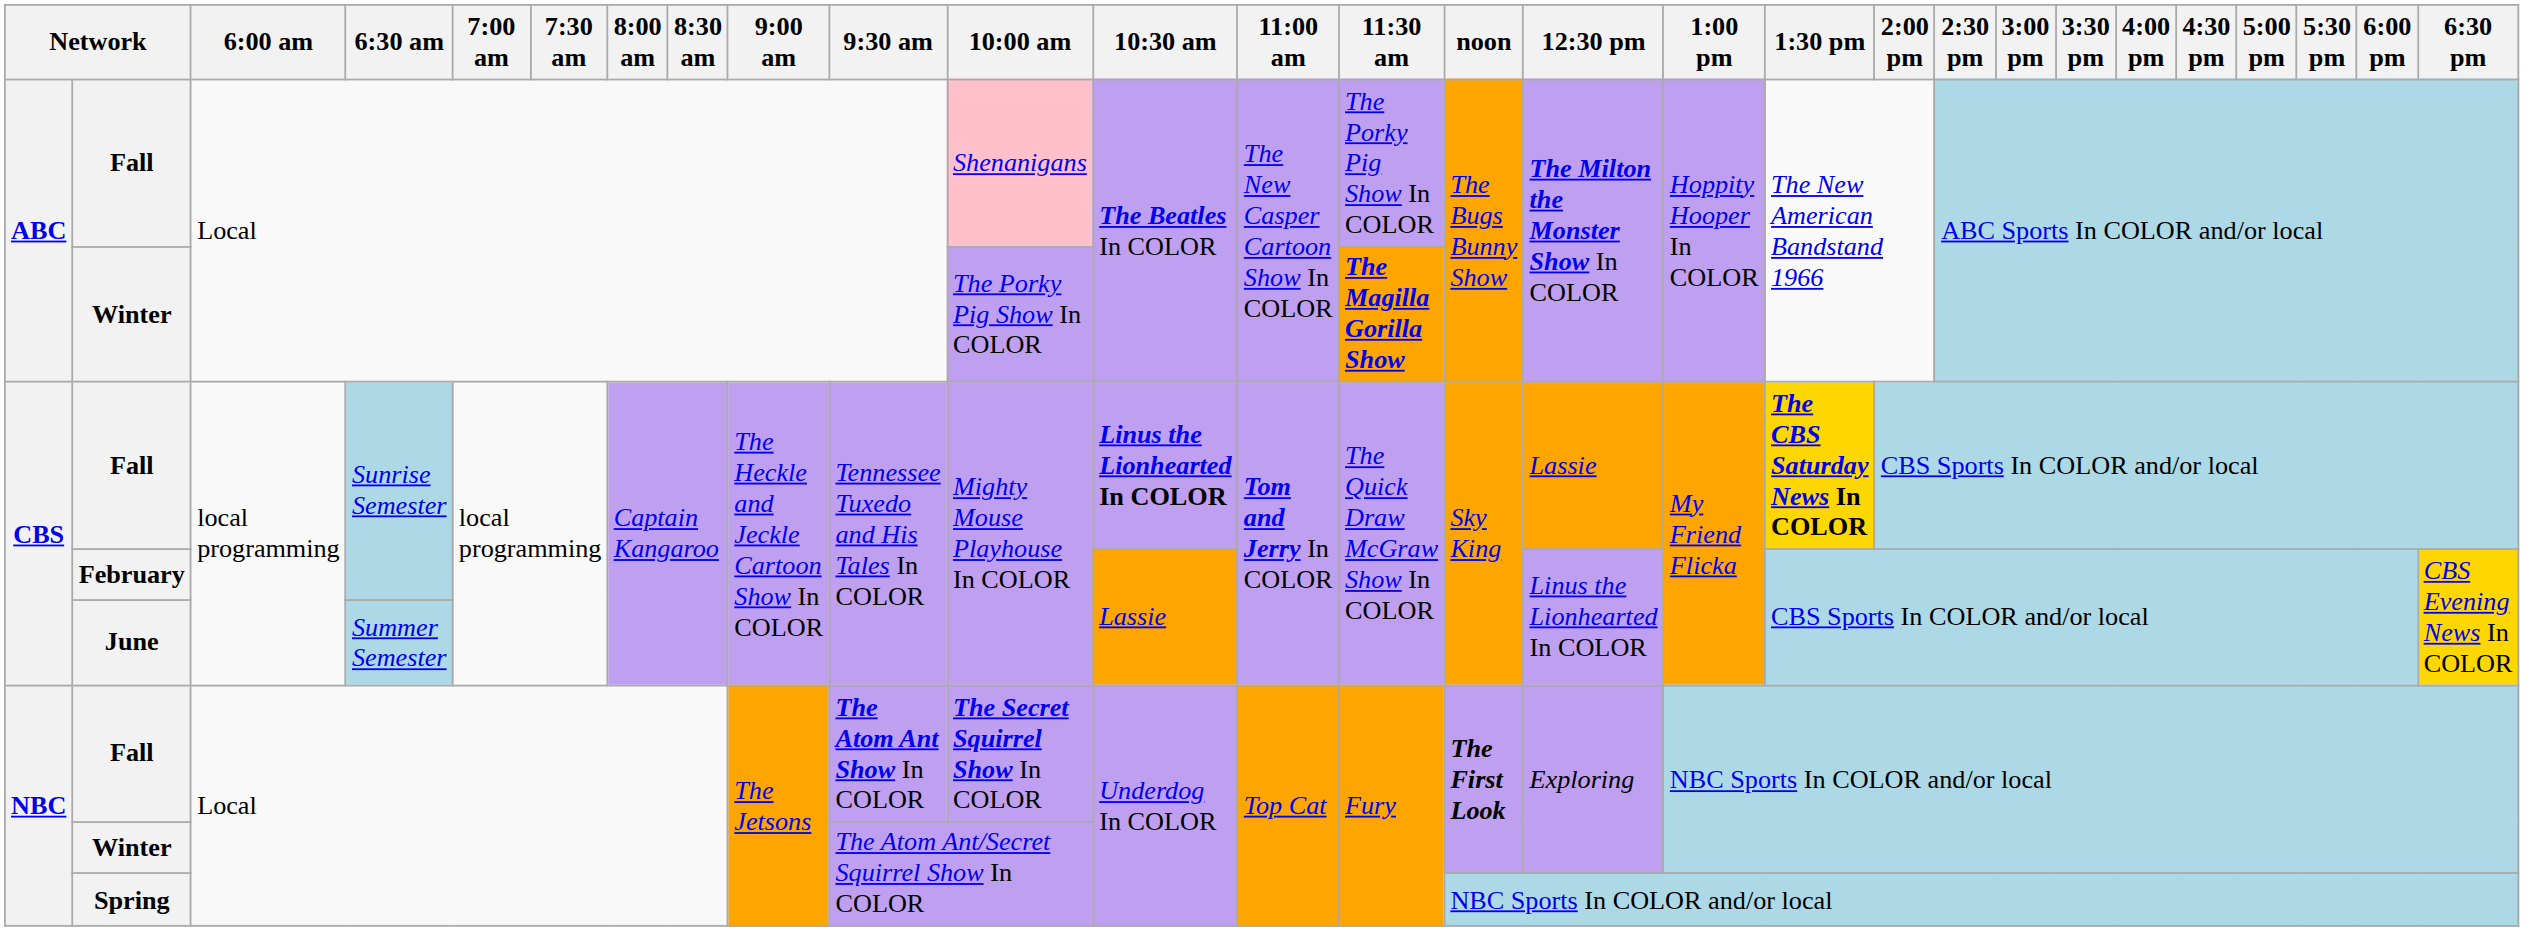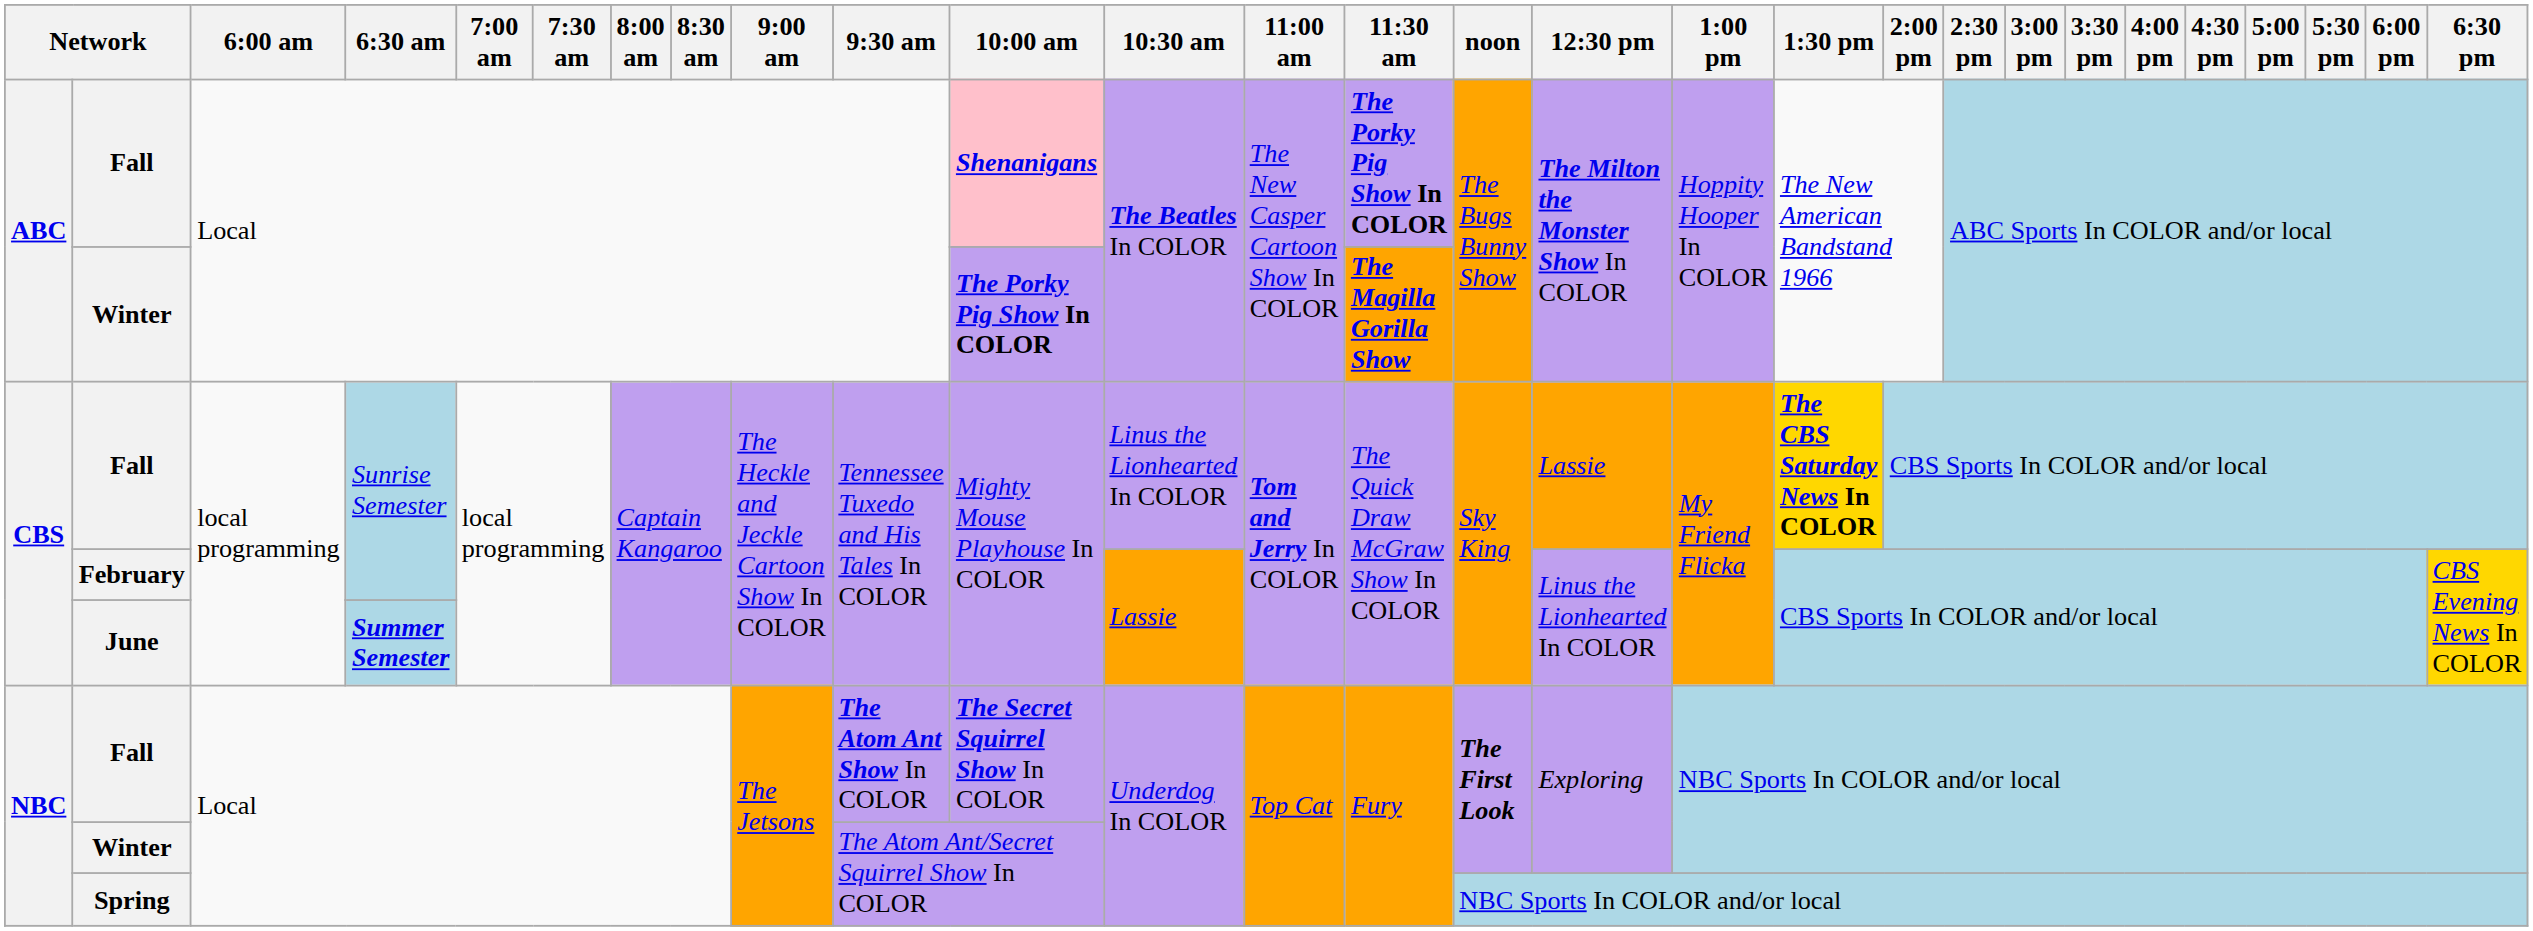(1020, 162) normal -> (1027, 162) bold
(1389, 162) normal -> (1399, 162) bold
(1017, 314) normal -> (1023, 314) bold
(1165, 465) bold -> (1173, 465) normal
(399, 642) normal -> (401, 642) bold
